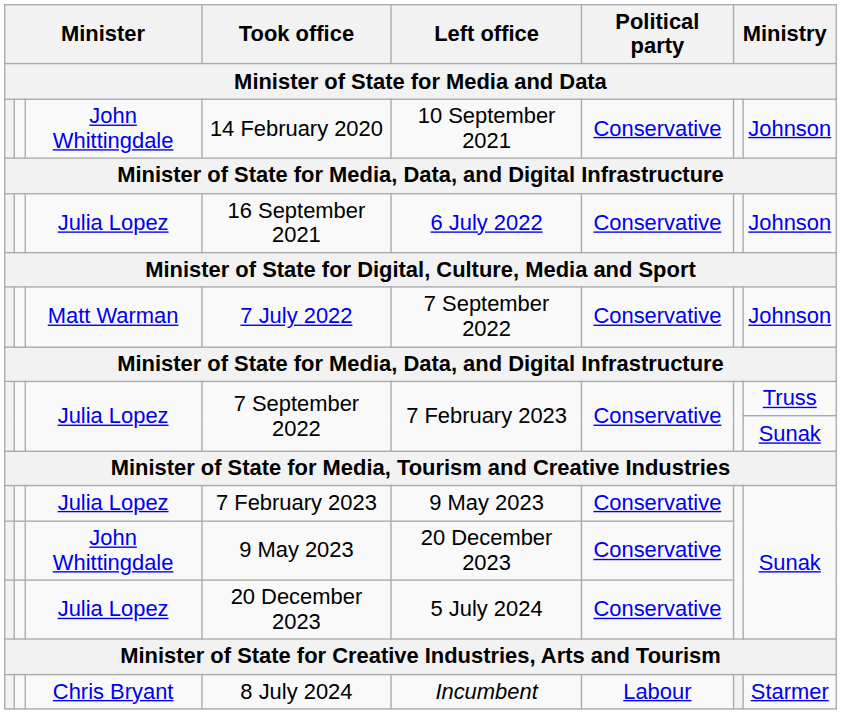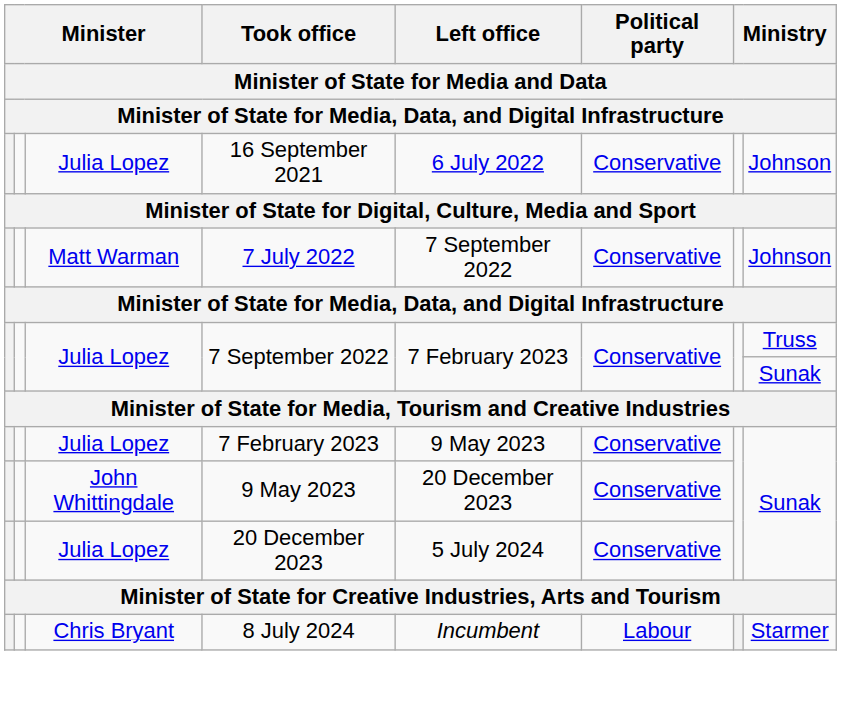- row: (113, 128)
